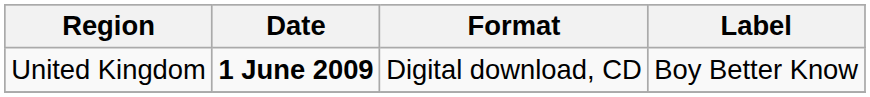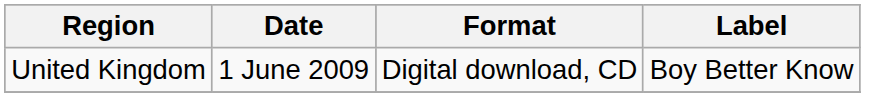(296, 69) bold -> (294, 69) normal
